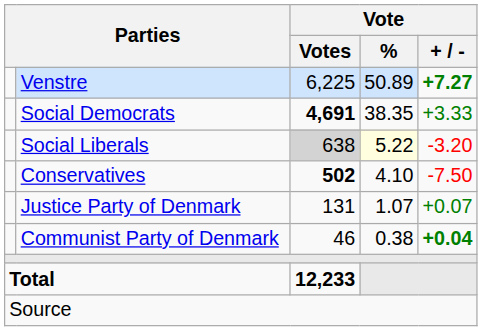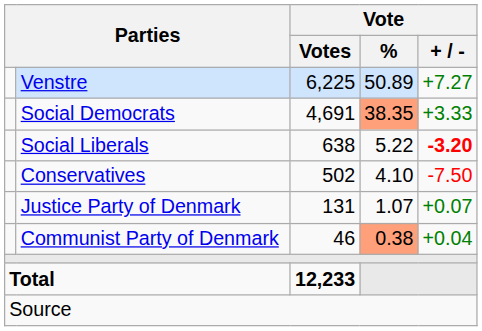(447, 82) bold -> (447, 82) normal
(331, 113) bold -> (331, 113) normal
(389, 113) no background -> (389, 113) lightsalmon background
(339, 144) lightgrey background -> (339, 144) no background
(394, 144) lightyellow background -> (394, 144) no background
(450, 144) normal -> (450, 144) bold
(339, 176) bold -> (339, 176) normal
(394, 238) no background -> (394, 238) lightsalmon background
(447, 238) bold -> (447, 238) normal
